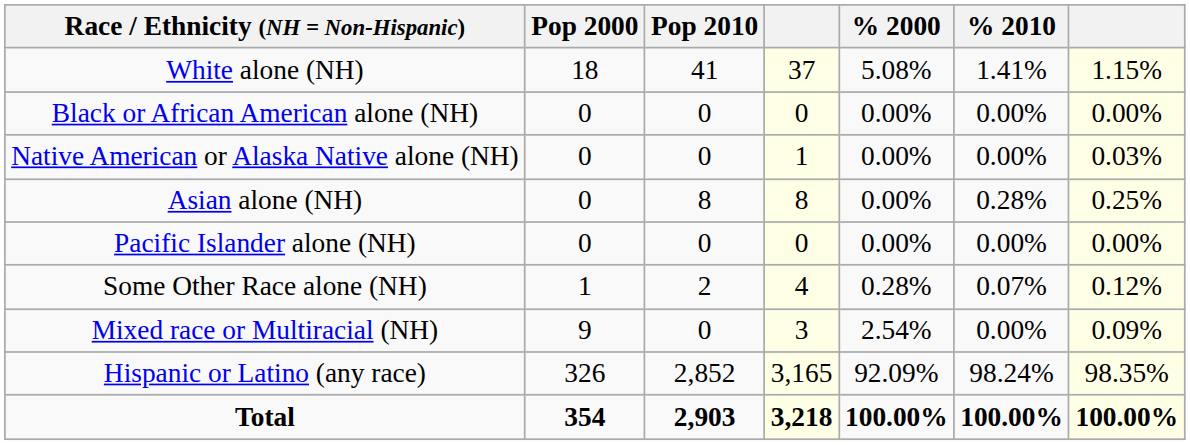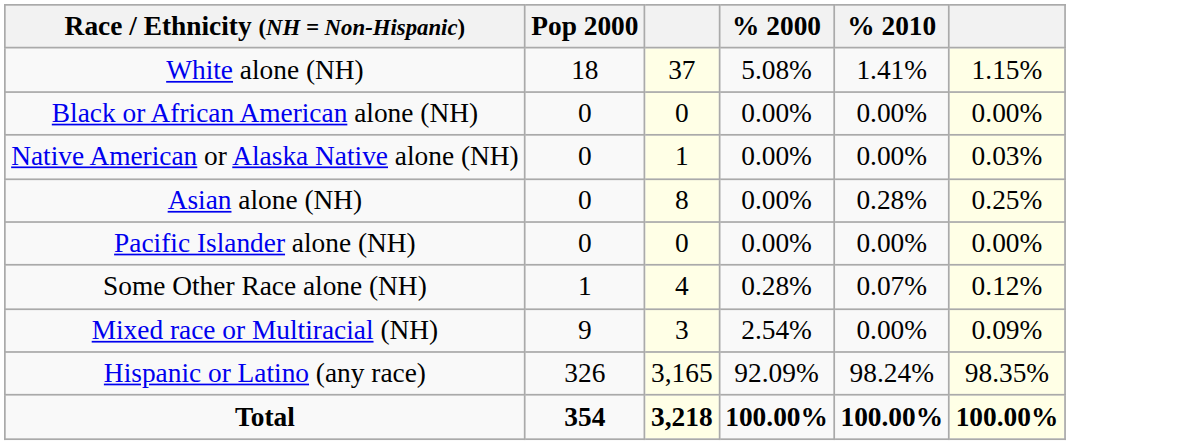- column: (705, 26)
